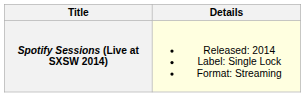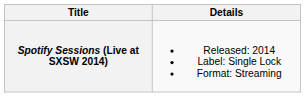(226, 62) lightyellow background -> (226, 62) no background
